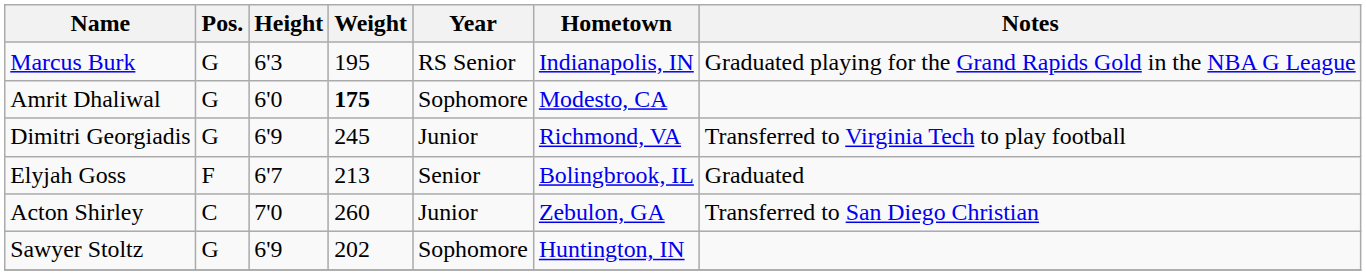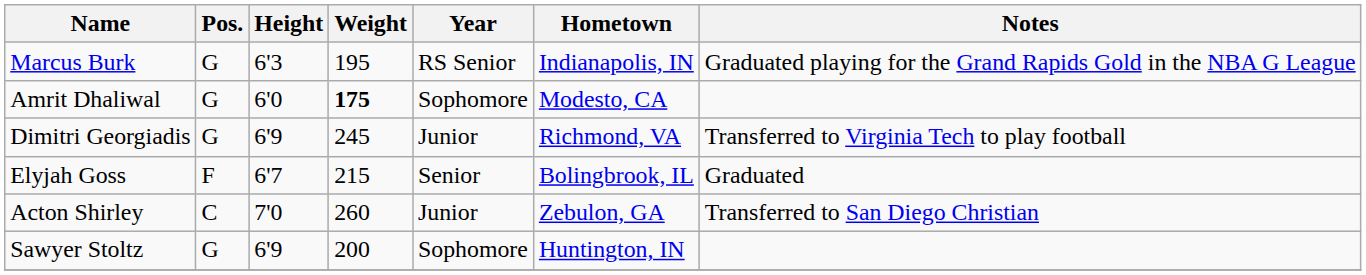(352, 174) 213 -> (352, 174) 215
(352, 250) 202 -> (352, 250) 200
